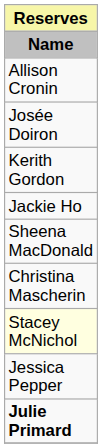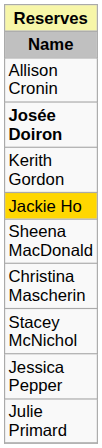(33, 125) normal -> (35, 125) bold
(45, 206) no background -> (45, 206) gold background
(43, 331) lightyellow background -> (43, 331) no background
(40, 421) bold -> (38, 421) normal
